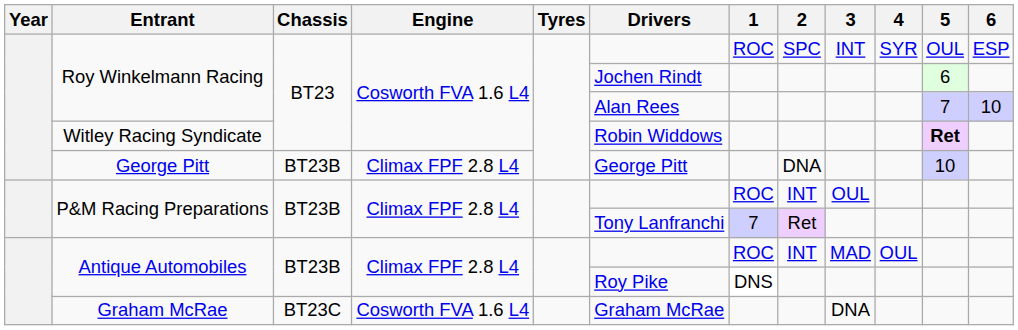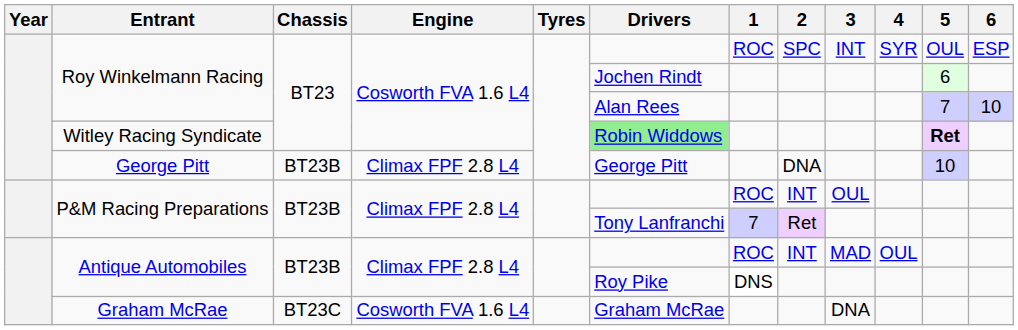(658, 136) no background -> (658, 136) lightgreen background
